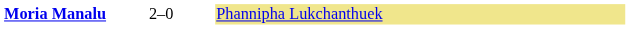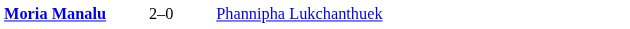(299, 14) khaki background -> (299, 14) no background
